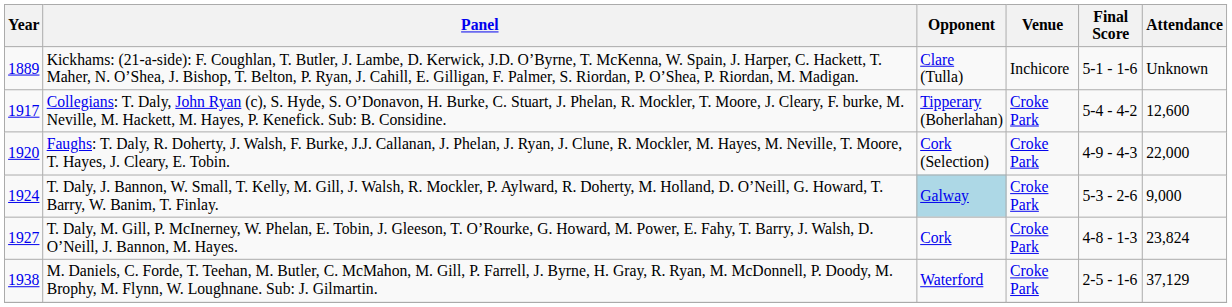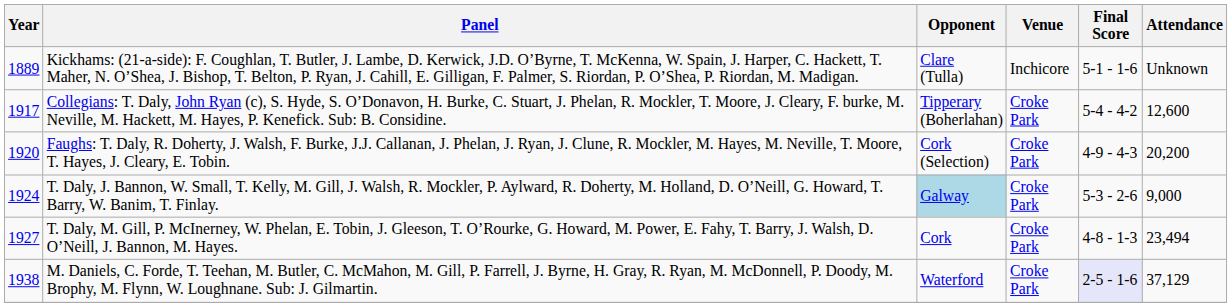(1168, 153) 22,000 -> (1168, 153) 20,200
(1168, 238) 23,824 -> (1168, 238) 23,494
(1110, 280) no background -> (1110, 280) lavender background
